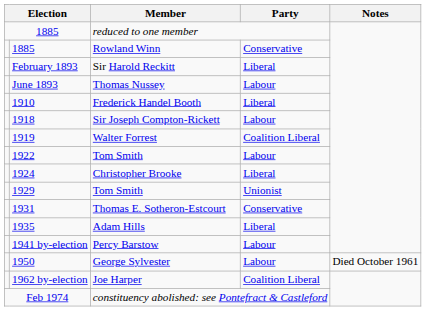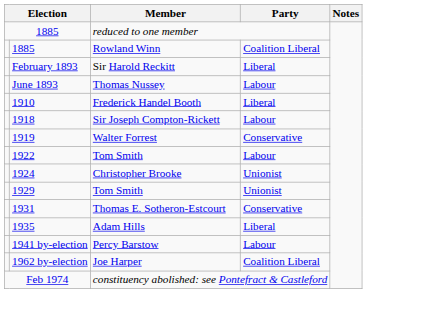(273, 48) Conservative -> (282, 48) Coalition Liberal
(282, 137) Coalition Liberal -> (273, 137) Conservative
(259, 173) Liberal -> (262, 173) Unionist
- row: (23, 262)
